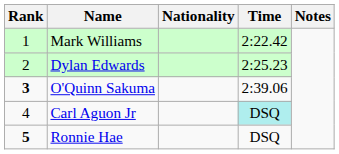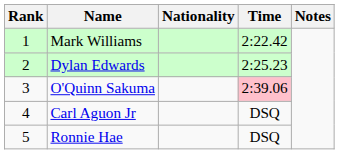(26, 88) bold -> (26, 88) normal
(265, 88) no background -> (265, 88) pink background
(265, 112) paleturquoise background -> (265, 112) no background
(26, 137) bold -> (26, 137) normal
